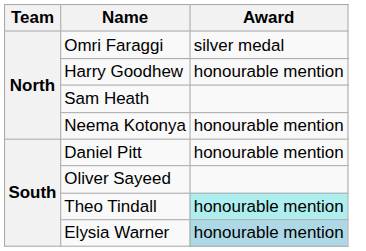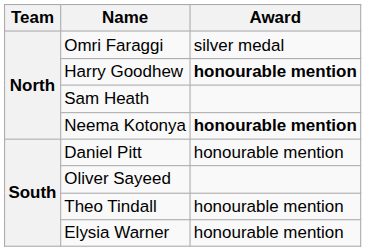(269, 71) normal -> (275, 71) bold
(269, 125) normal -> (275, 125) bold
(269, 206) paleturquoise background -> (269, 206) no background
(269, 233) lightblue background -> (269, 233) no background
